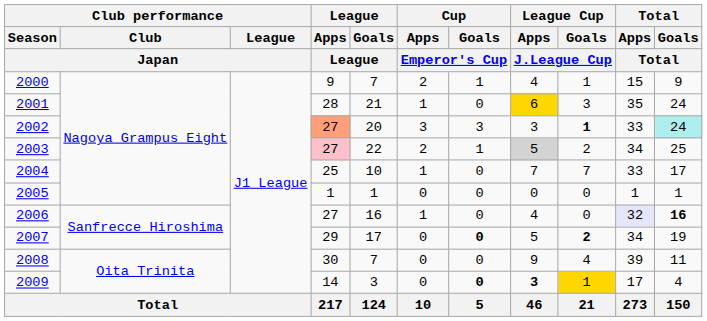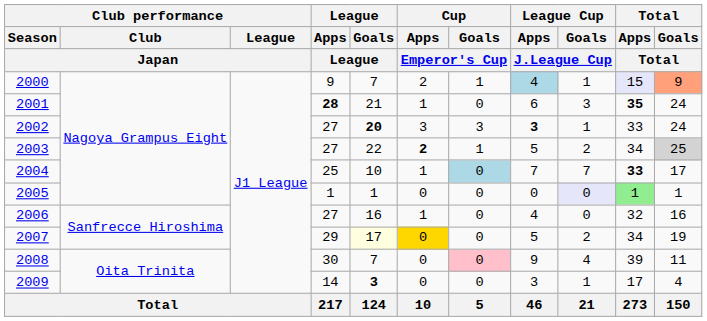(534, 82) no background -> (534, 82) lightblue background
(635, 82) no background -> (635, 82) lavender background
(678, 82) no background -> (678, 82) lightsalmon background
(330, 105) normal -> (330, 105) bold
(534, 105) gold background -> (534, 105) no background
(635, 105) normal -> (635, 105) bold
(330, 127) lightsalmon background -> (330, 127) no background
(374, 127) normal -> (374, 127) bold
(534, 127) normal -> (534, 127) bold
(587, 127) bold -> (587, 127) normal
(678, 127) paleturquoise background -> (678, 127) no background
(330, 149) pink background -> (330, 149) no background
(423, 149) normal -> (423, 149) bold
(534, 149) lightgrey background -> (534, 149) no background
(678, 149) no background -> (678, 149) lightgrey background
(480, 171) no background -> (480, 171) lightblue background
(635, 171) normal -> (635, 171) bold
(587, 194) no background -> (587, 194) lavender background
(635, 194) no background -> (635, 194) lightgreen background
(635, 216) lavender background -> (635, 216) no background
(678, 216) bold -> (678, 216) normal
(374, 238) no background -> (374, 238) lightyellow background
(423, 238) no background -> (423, 238) gold background
(480, 238) bold -> (480, 238) normal
(587, 238) bold -> (587, 238) normal
(480, 260) no background -> (480, 260) pink background
(374, 283) normal -> (374, 283) bold
(480, 283) bold -> (480, 283) normal
(534, 283) bold -> (534, 283) normal
(587, 283) gold background -> (587, 283) no background
